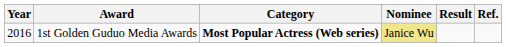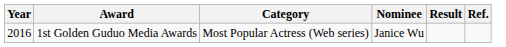(291, 33) bold -> (286, 33) normal
(409, 33) khaki background -> (399, 33) no background
